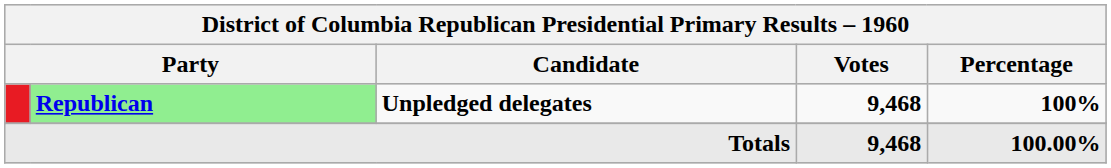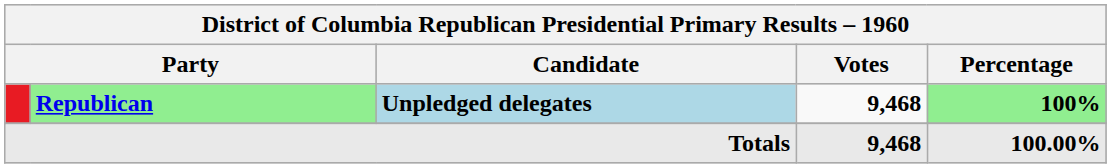(487, 103) no background -> (487, 103) lightblue background
(1071, 103) no background -> (1071, 103) lightgreen background
